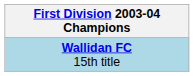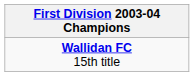(97, 54) lightblue background -> (97, 54) no background
